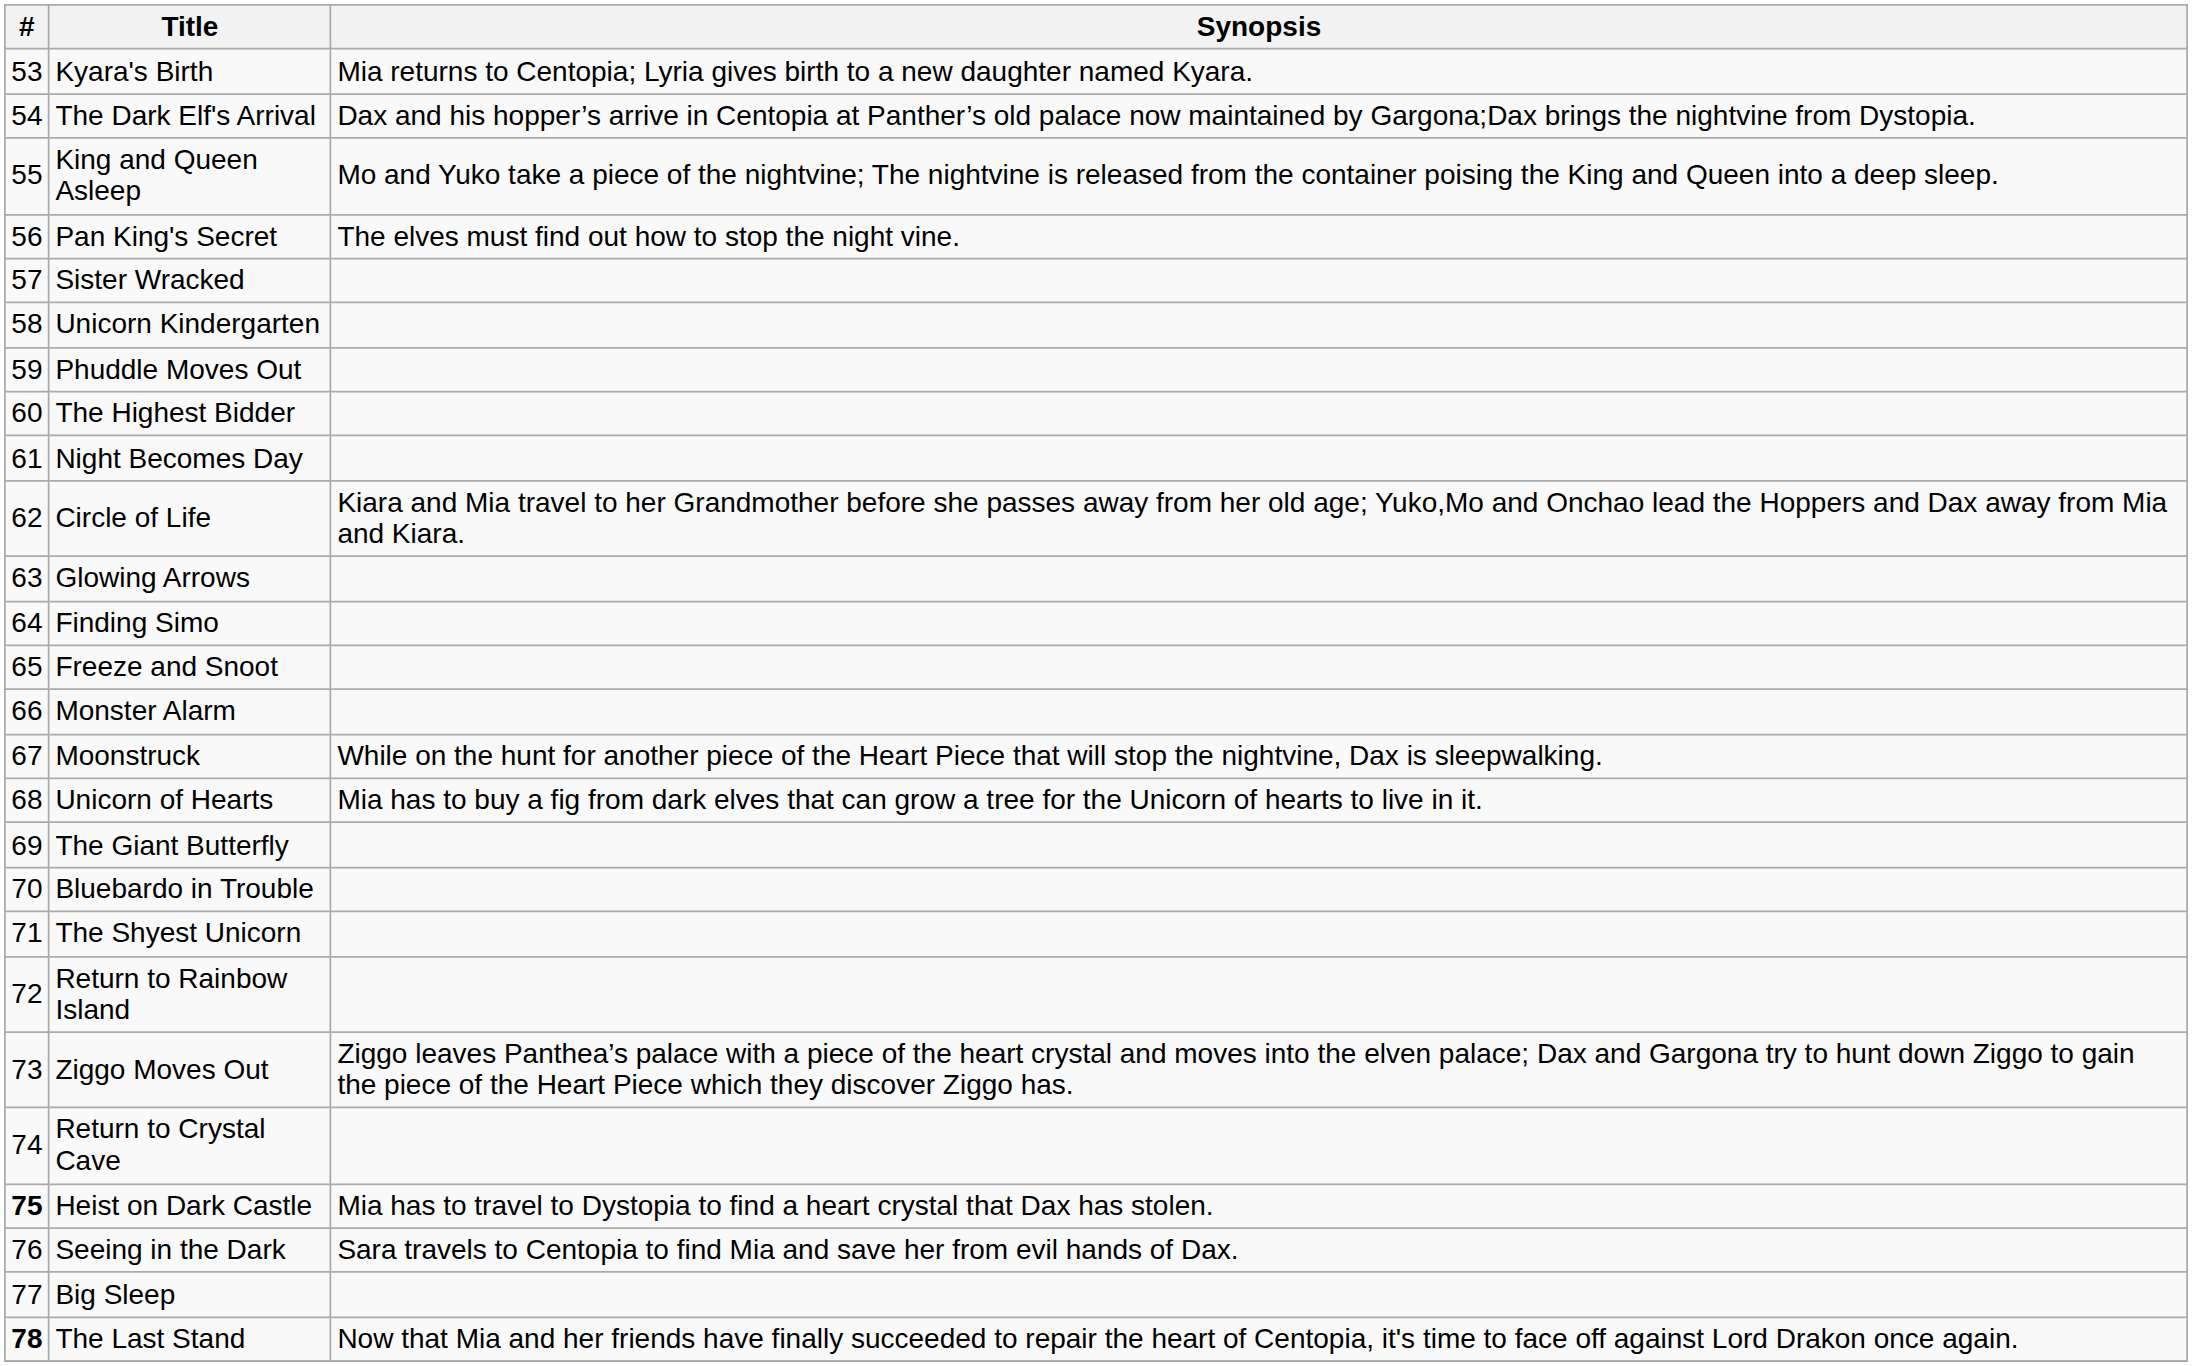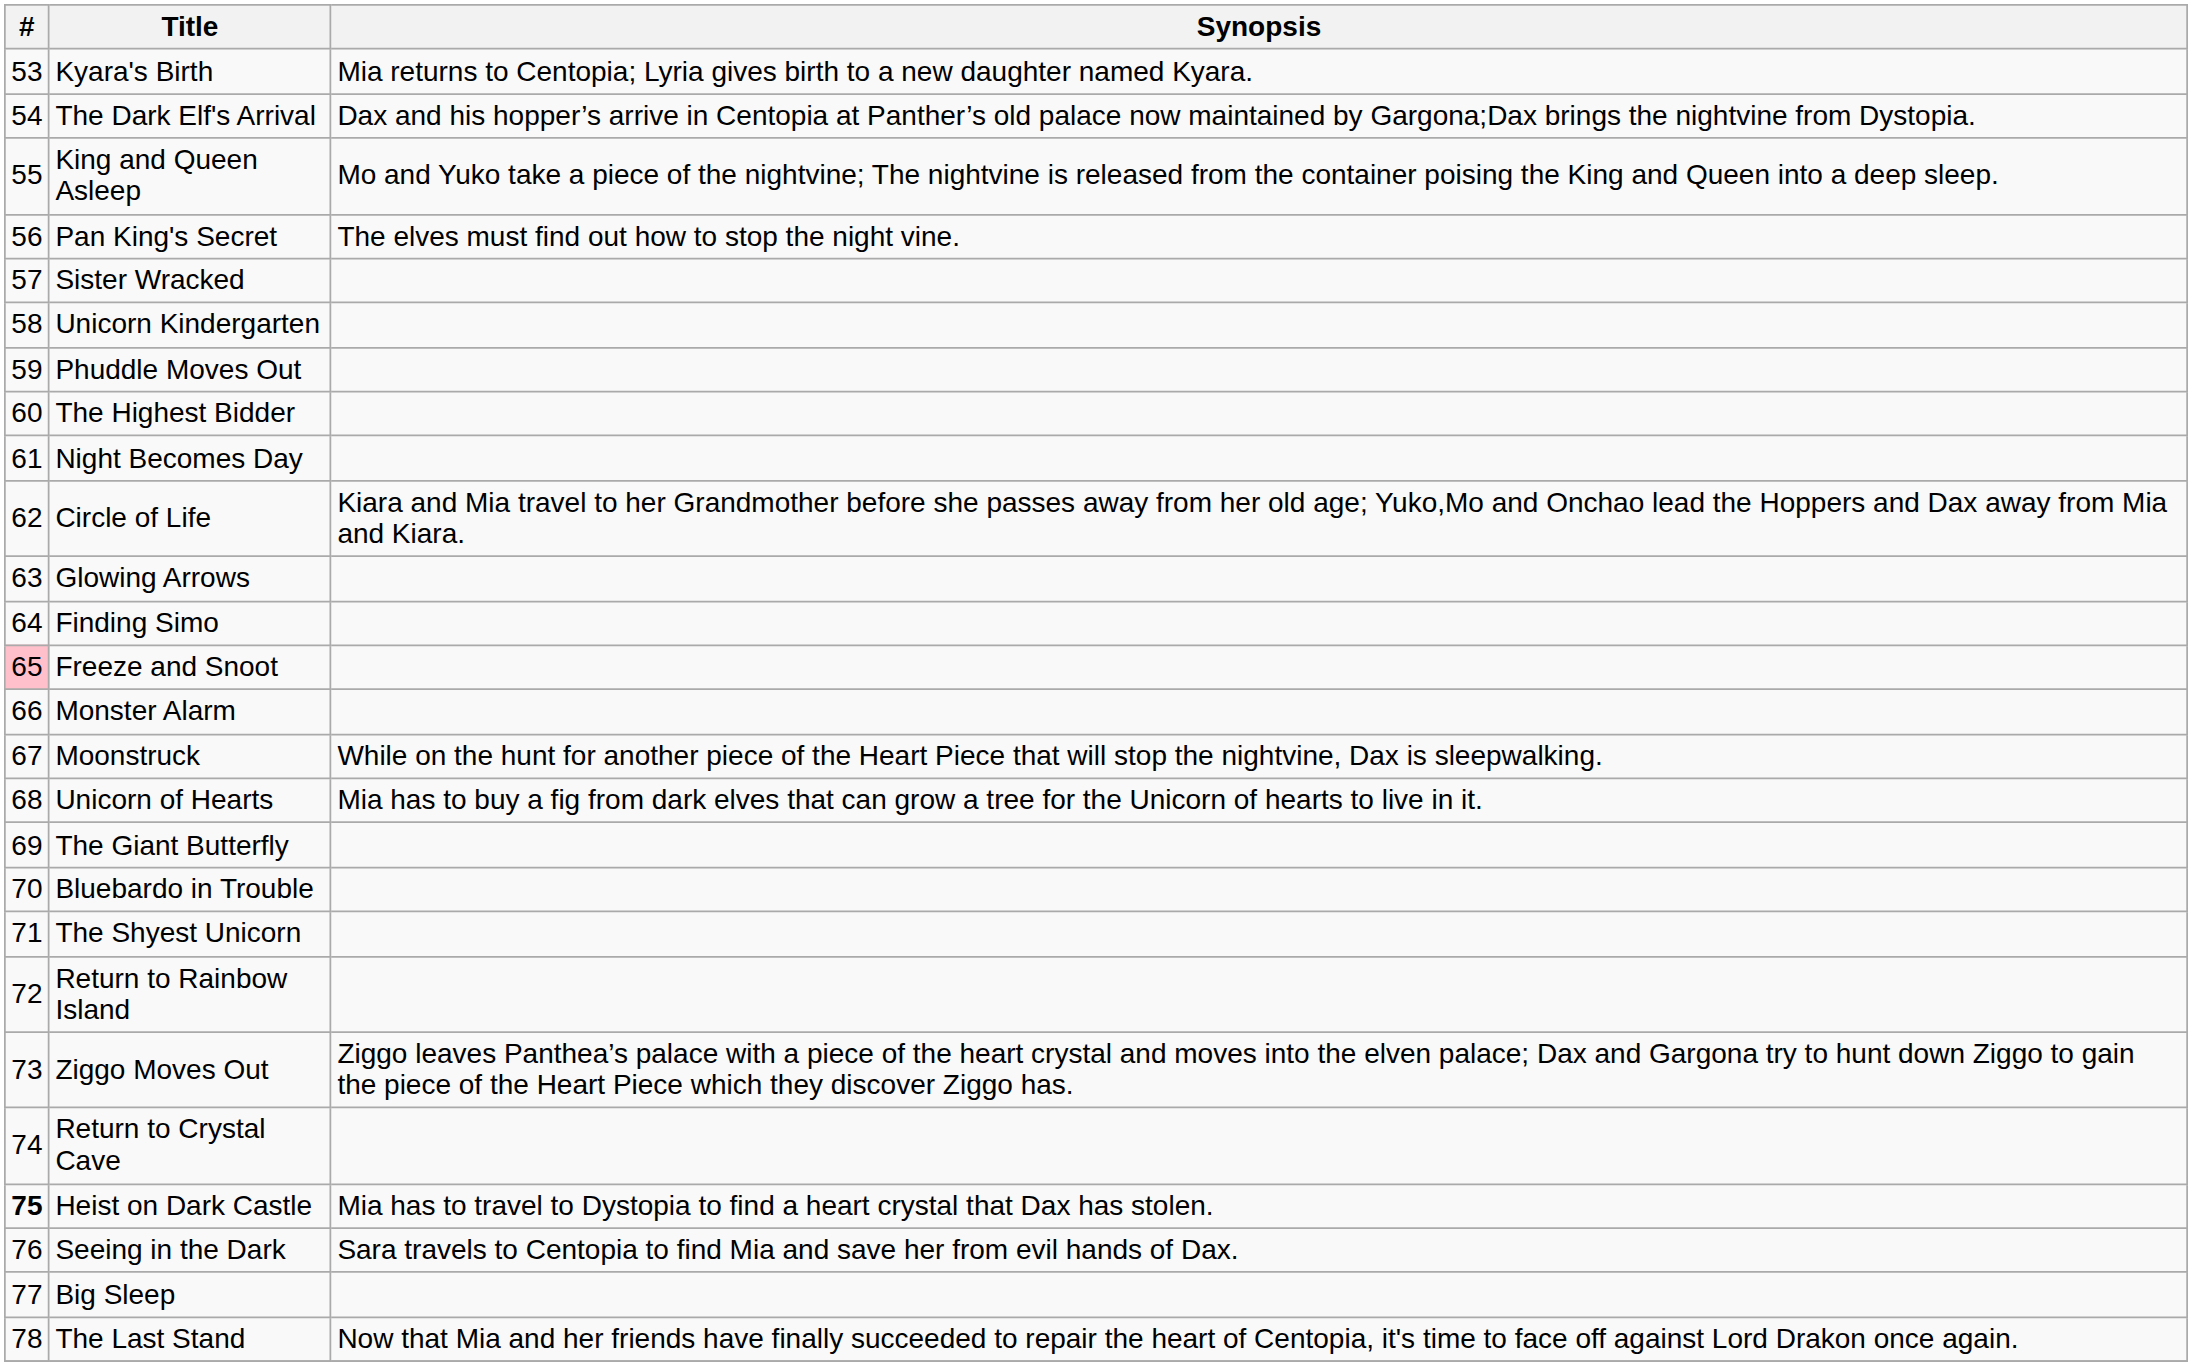(27, 666) no background -> (27, 666) pink background
(27, 1338) bold -> (27, 1338) normal
